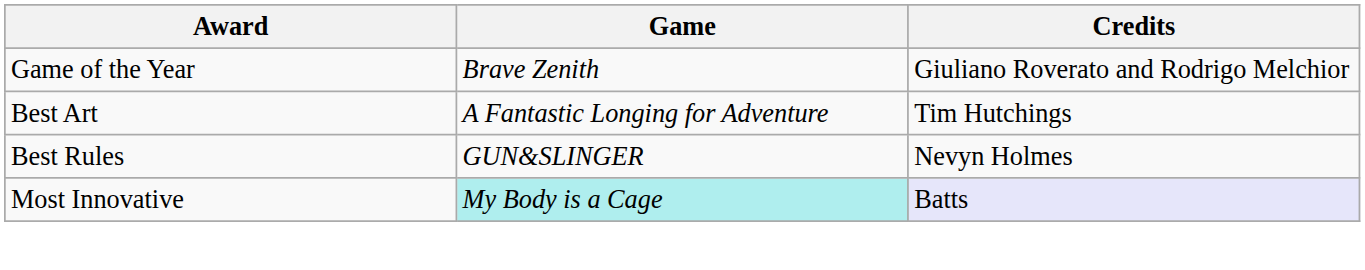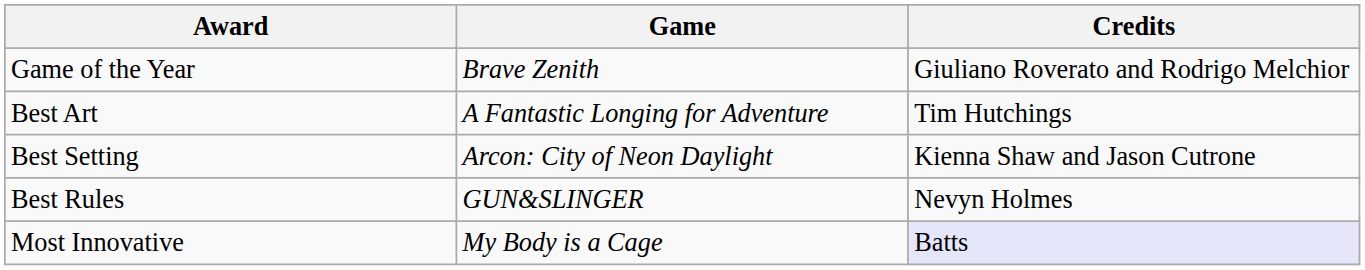+ row: (75, 156)
(563, 199) paleturquoise background -> (563, 243) no background
